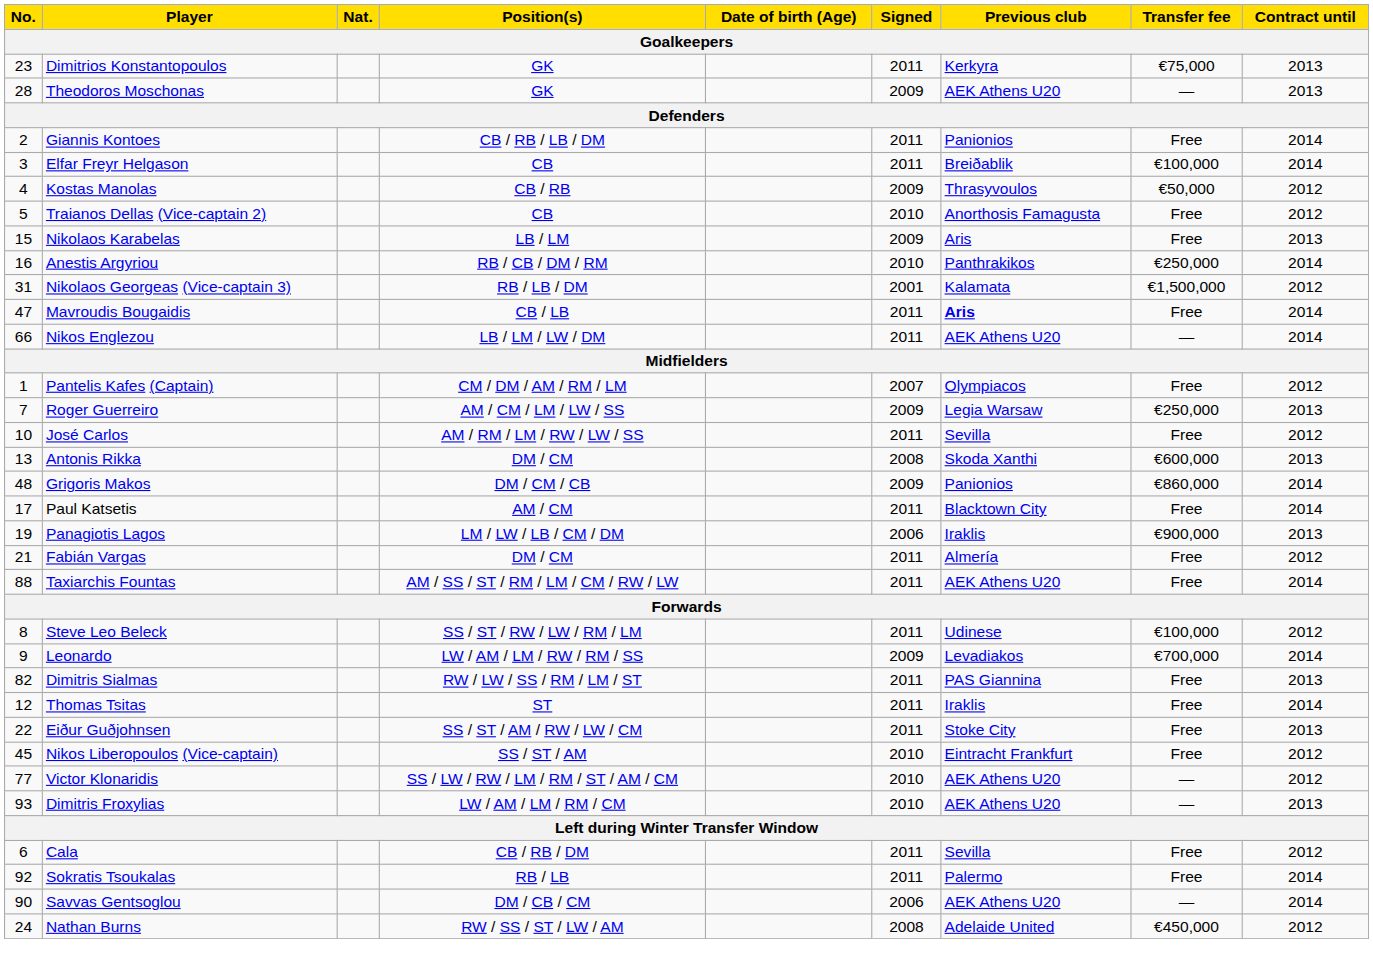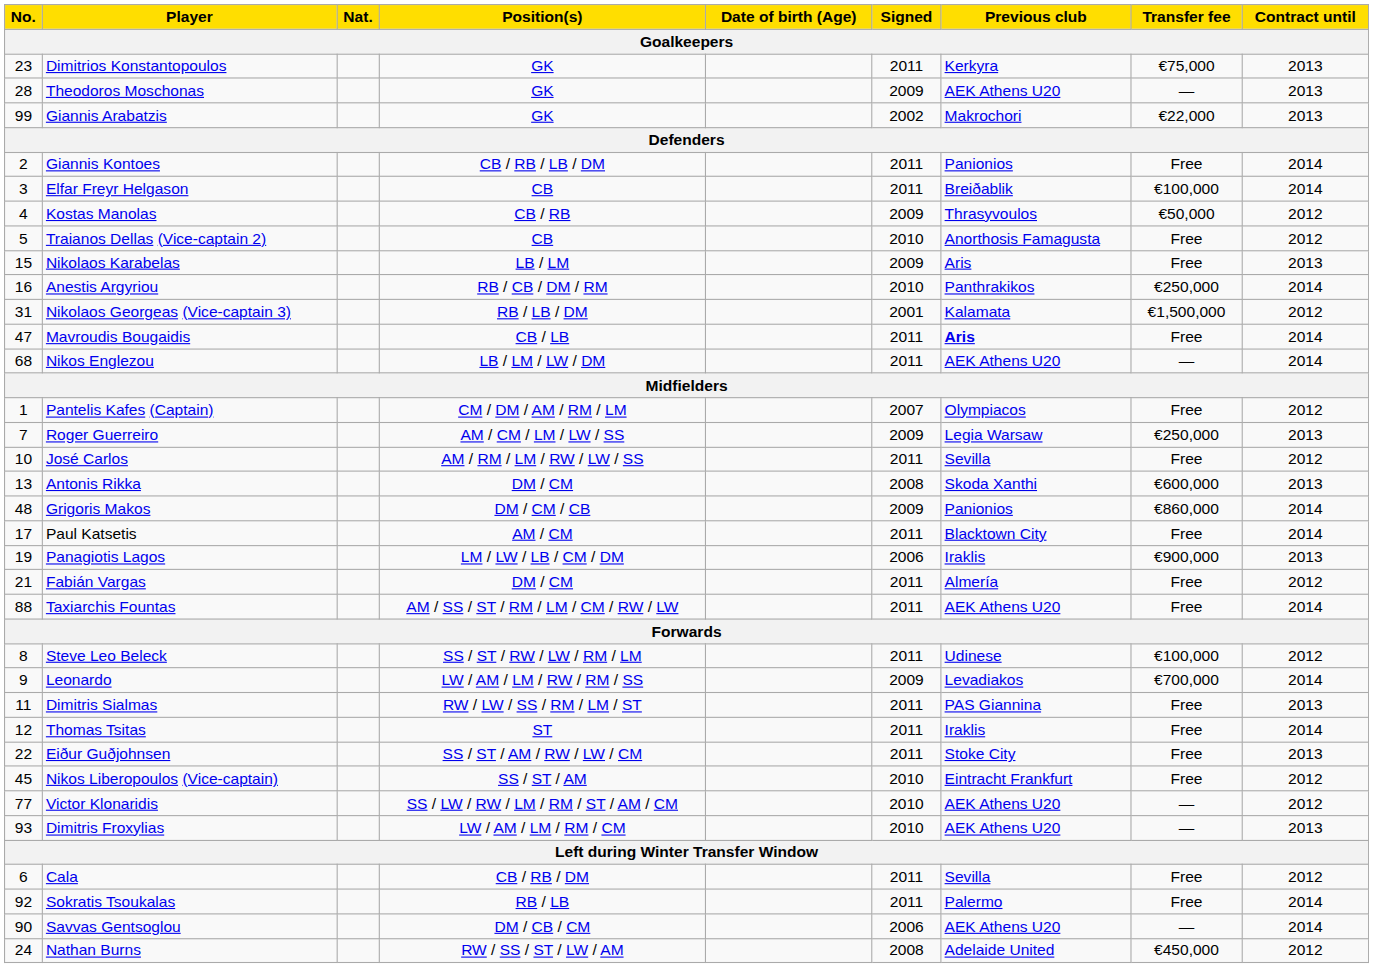+ row: (106, 115)
(23, 337) 66 -> (23, 361) 68
(23, 681) 82 -> (23, 705) 11
